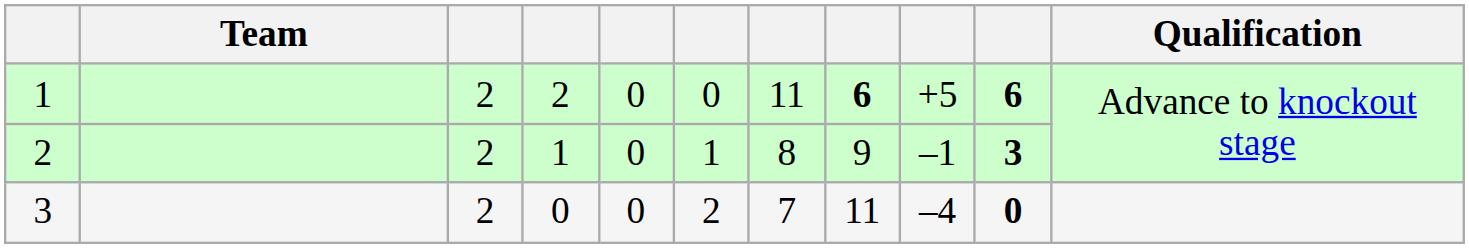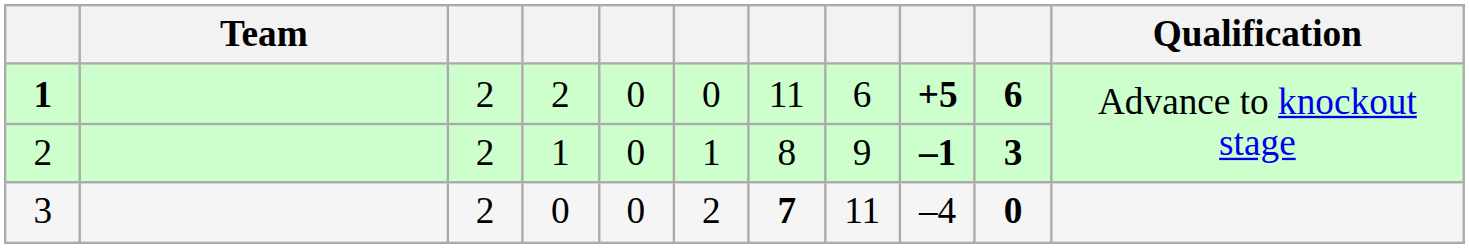(43, 93) normal -> (43, 93) bold
(862, 93) bold -> (862, 93) normal
(938, 93) normal -> (938, 93) bold
(938, 152) normal -> (938, 152) bold
(787, 211) normal -> (787, 211) bold
